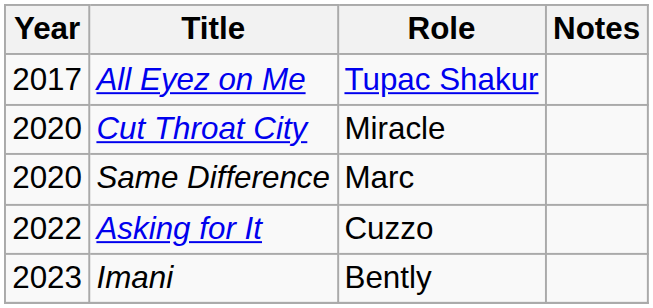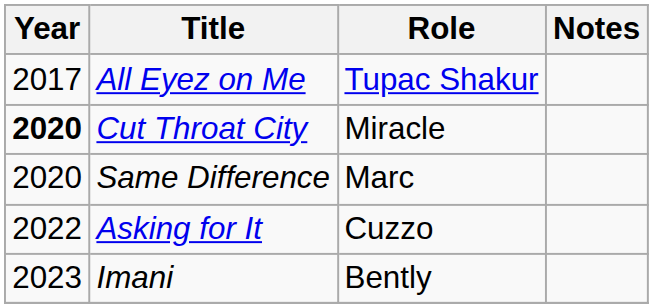(47, 128) normal -> (47, 128) bold
